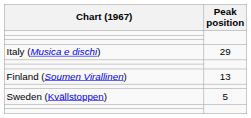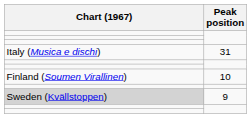(225, 52) 29 -> (225, 52) 31
(225, 76) 13 -> (225, 76) 10
(57, 96) no background -> (57, 96) lightgrey background
(225, 96) 5 -> (225, 96) 9
